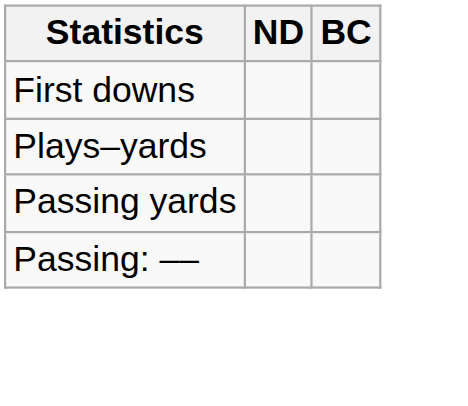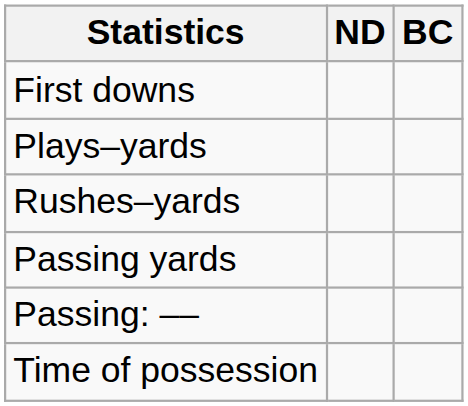+ row: (127, 202)
+ row: (166, 371)
